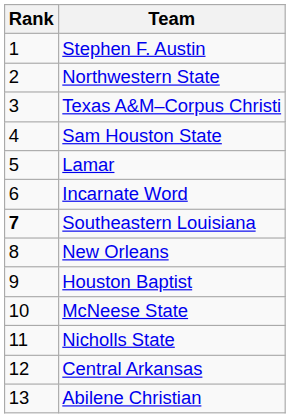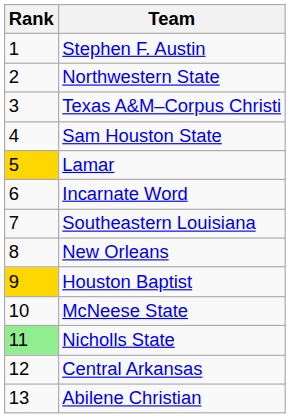(14, 164) no background -> (14, 164) gold background
(14, 223) bold -> (14, 223) normal
(14, 281) no background -> (14, 281) gold background
(18, 340) no background -> (18, 340) lightgreen background
